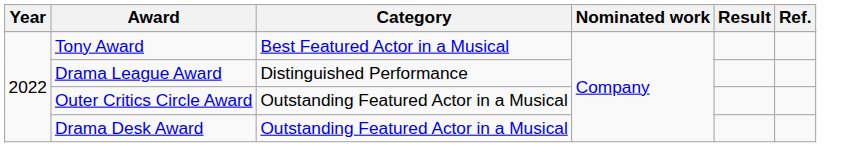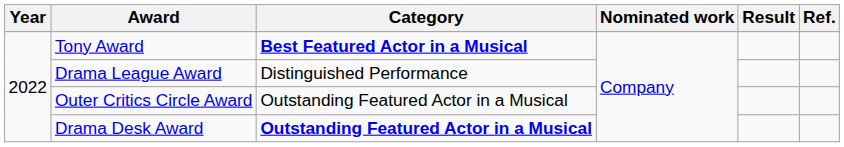(385, 45) normal -> (394, 45) bold
(414, 127) normal -> (426, 127) bold
